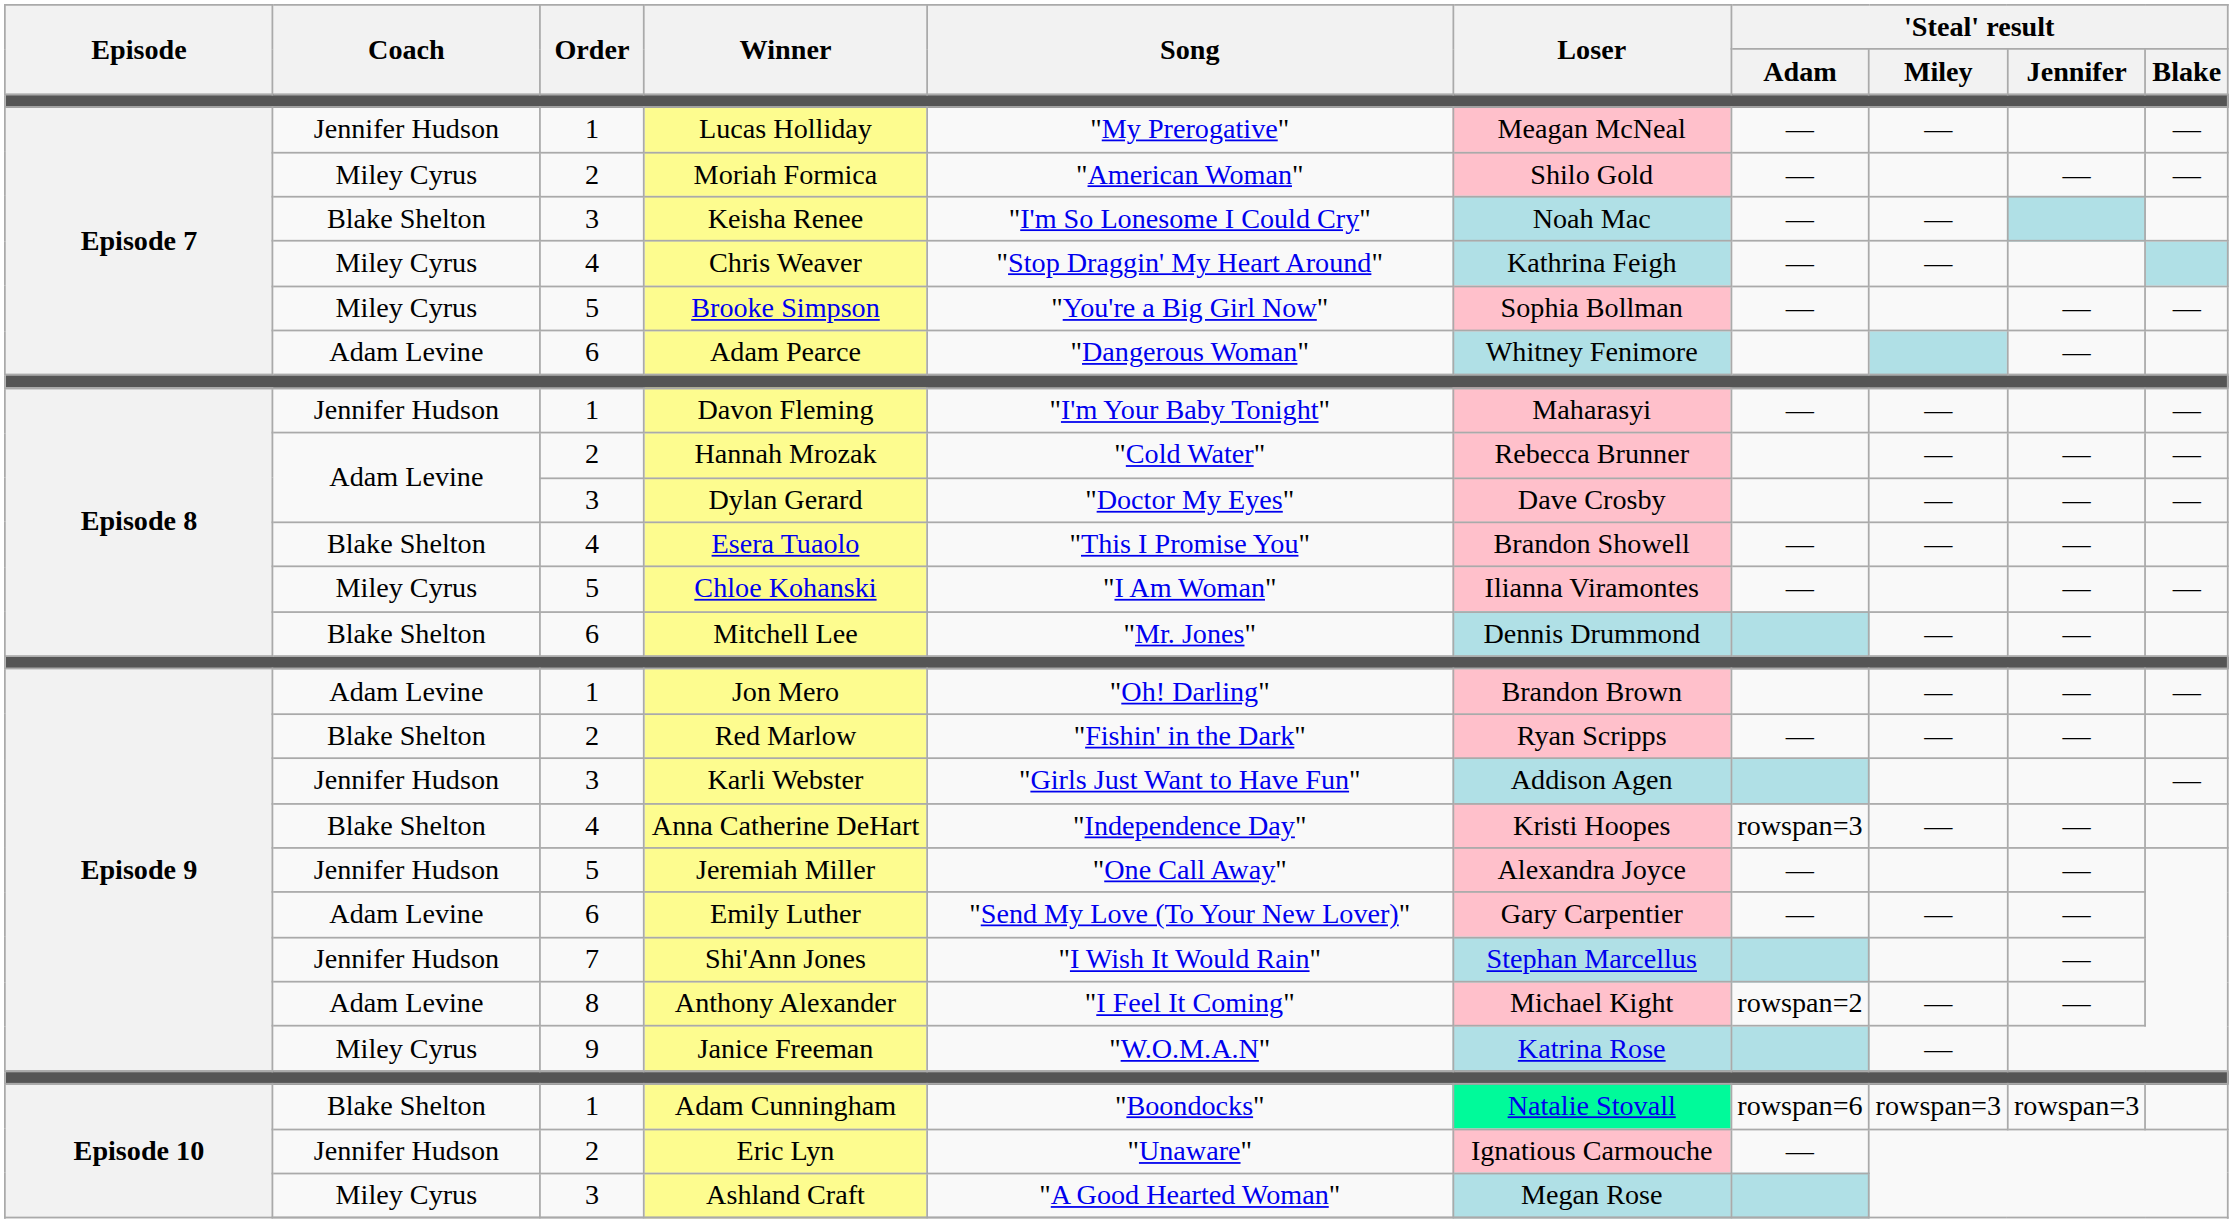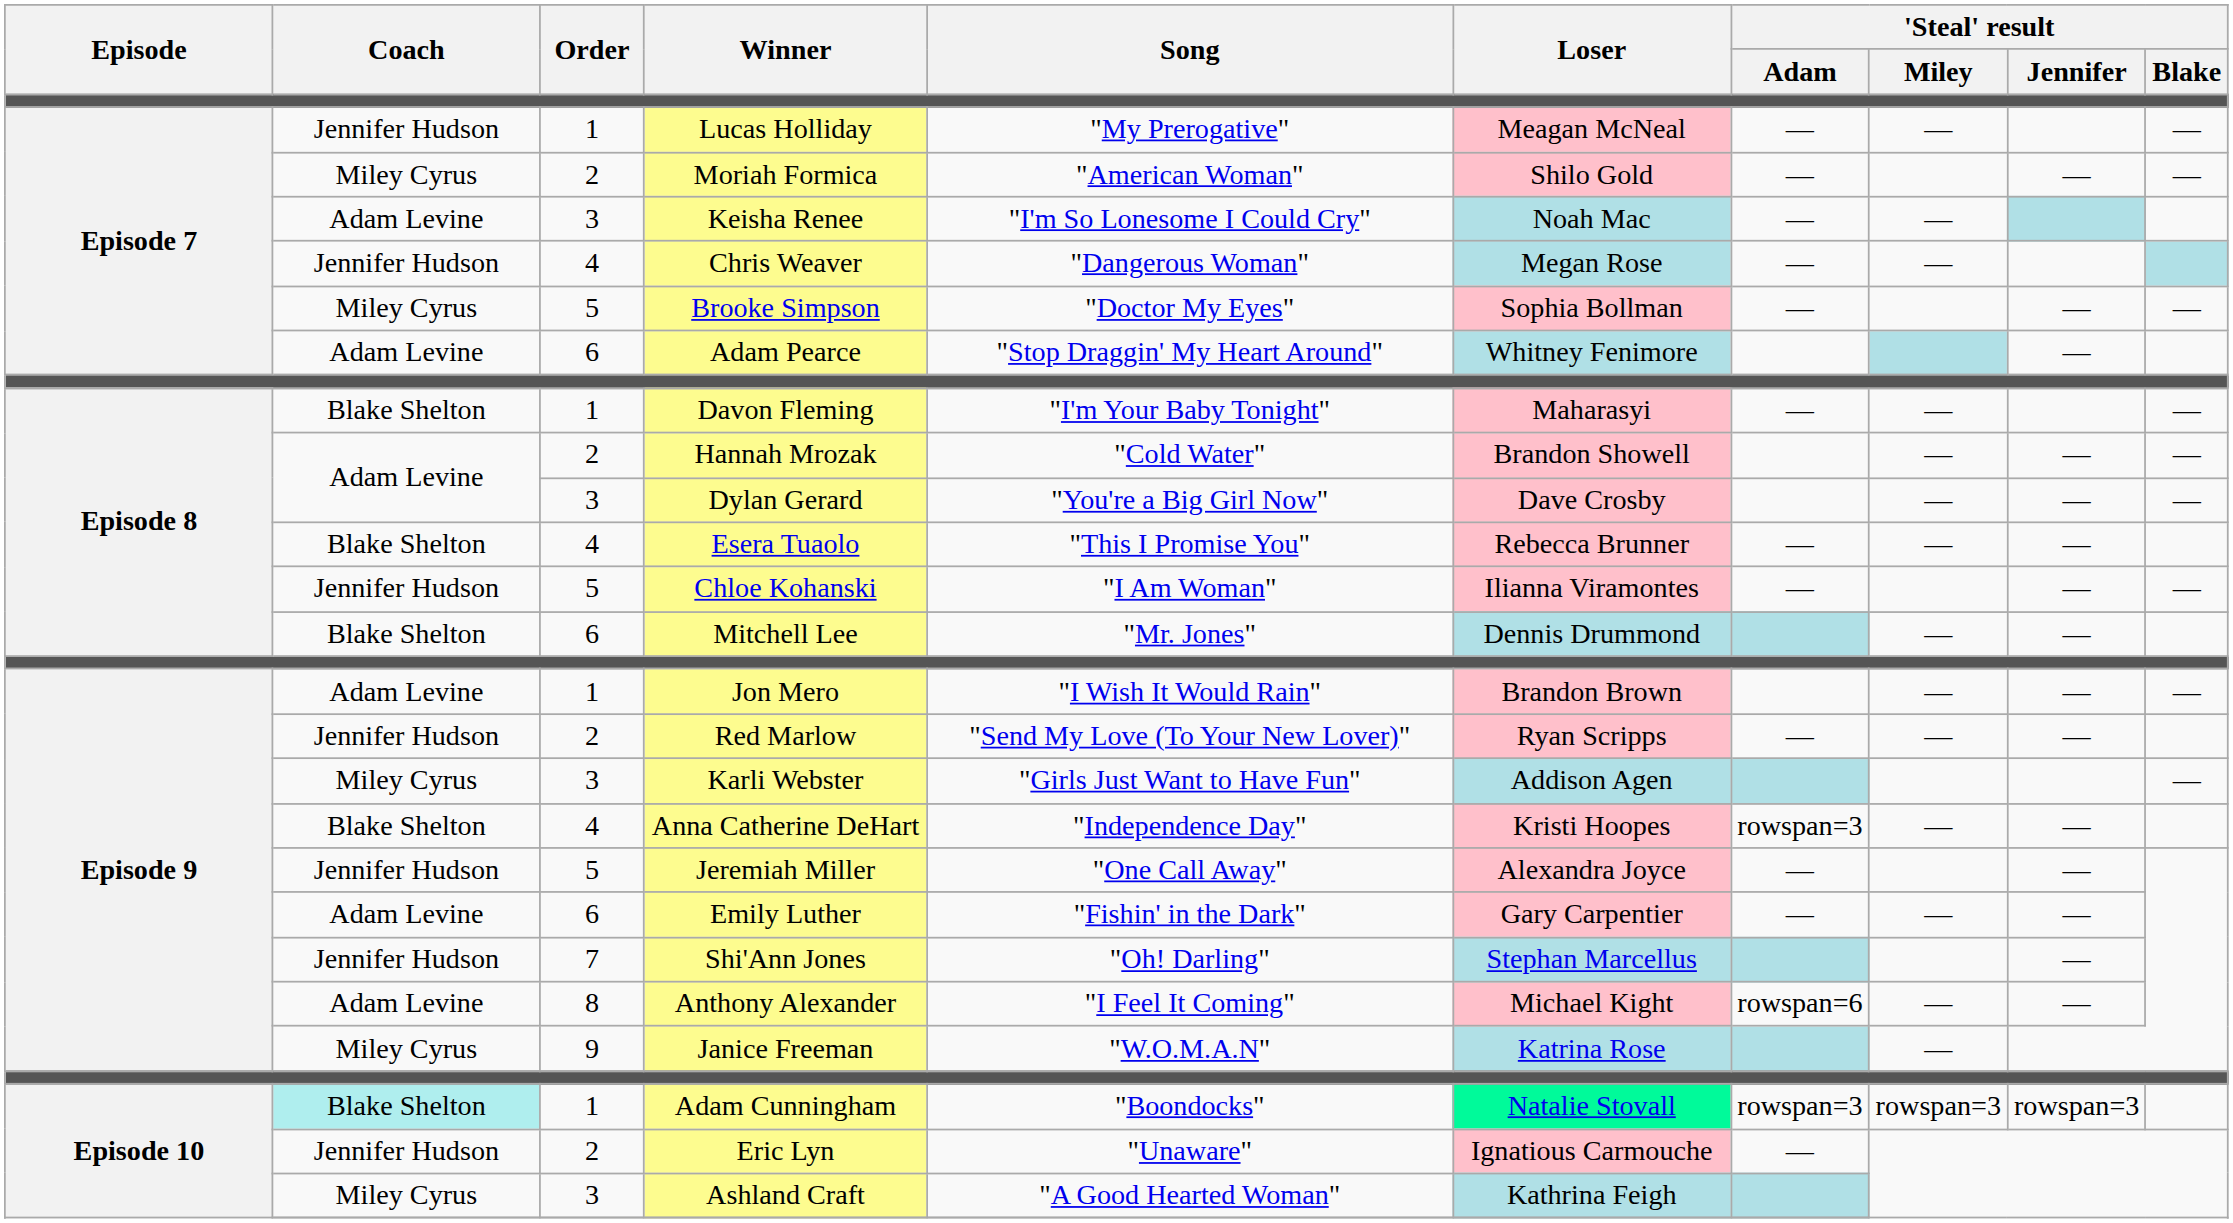(406, 218) Blake Shelton -> (406, 218) Adam Levine
(406, 263) Miley Cyrus -> (406, 263) Jennifer Hudson
(1190, 263) "Stop Draggin' My Heart Around" -> (1190, 263) "Dangerous Woman"
(1592, 263) Kathrina Feigh -> (1592, 263) Megan Rose
(1190, 307) "You're a Big Girl Now" -> (1190, 307) "Doctor My Eyes"
(1190, 352) "Dangerous Woman" -> (1190, 352) "Stop Draggin' My Heart Around"
(406, 410) Jennifer Hudson -> (406, 410) Blake Shelton
(1592, 454) Rebecca Brunner -> (1592, 454) Brandon Showell
(1190, 499) "Doctor My Eyes" -> (1190, 499) "You're a Big Girl Now"
(1592, 544) Brandon Showell -> (1592, 544) Rebecca Brunner
(406, 588) Miley Cyrus -> (406, 588) Jennifer Hudson
(1190, 691) "Oh! Darling" -> (1190, 691) "I Wish It Would Rain"
(406, 735) Blake Shelton -> (406, 735) Jennifer Hudson
(1190, 735) "Fishin' in the Dark" -> (1190, 735) "Send My Love (To Your New Lover)"
(406, 780) Jennifer Hudson -> (406, 780) Miley Cyrus
(1190, 914) "Send My Love (To Your New Lover)" -> (1190, 914) "Fishin' in the Dark"
(1190, 958) "I Wish It Would Rain" -> (1190, 958) "Oh! Darling"
(1800, 1003) rowspan=2 -> (1800, 1003) rowspan=6
(406, 1105) no background -> (406, 1105) paleturquoise background
(1800, 1105) rowspan=6 -> (1800, 1105) rowspan=3
(1592, 1195) Megan Rose -> (1592, 1195) Kathrina Feigh
